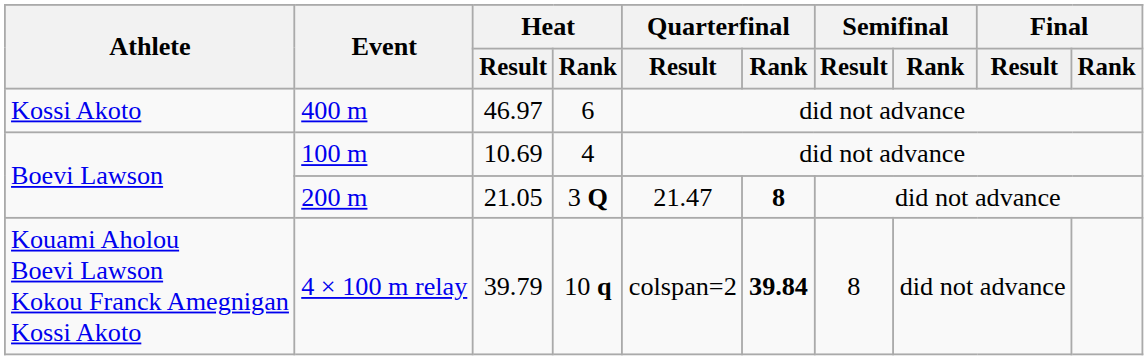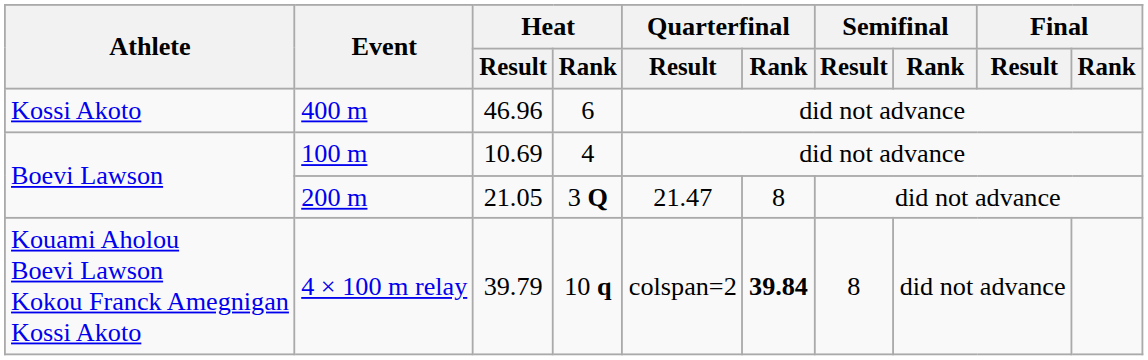(513, 110) 46.97 -> (513, 110) 46.96
(779, 197) bold -> (779, 197) normal
